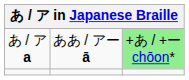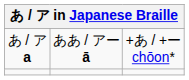(153, 49) lightgreen background -> (153, 49) no background
